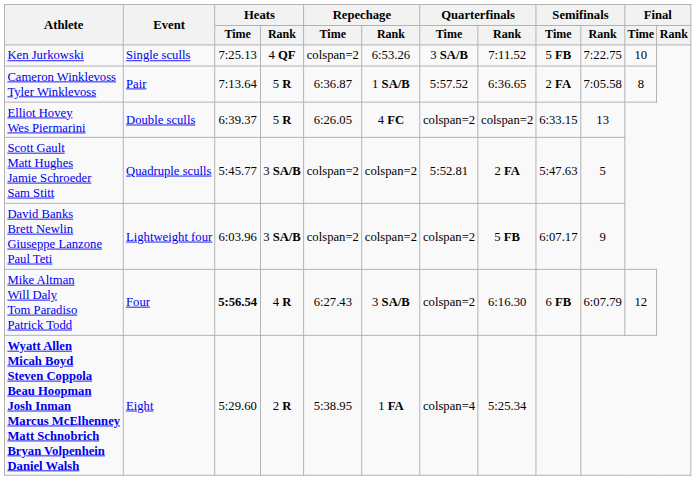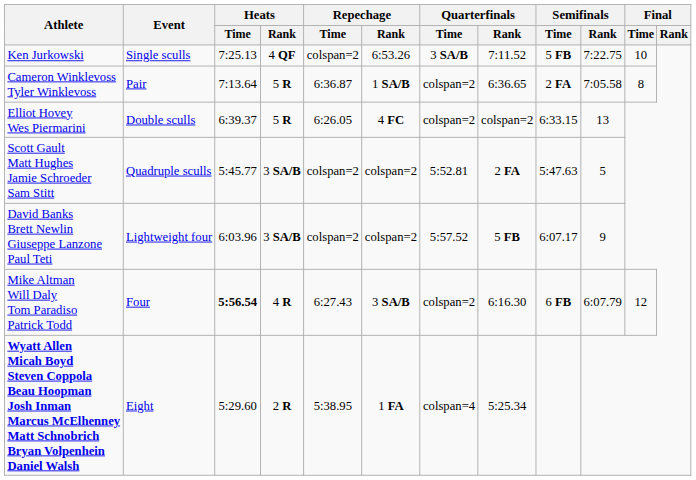(449, 84) 5:57.52 -> (449, 84) colspan=2
(449, 236) colspan=2 -> (449, 236) 5:57.52
